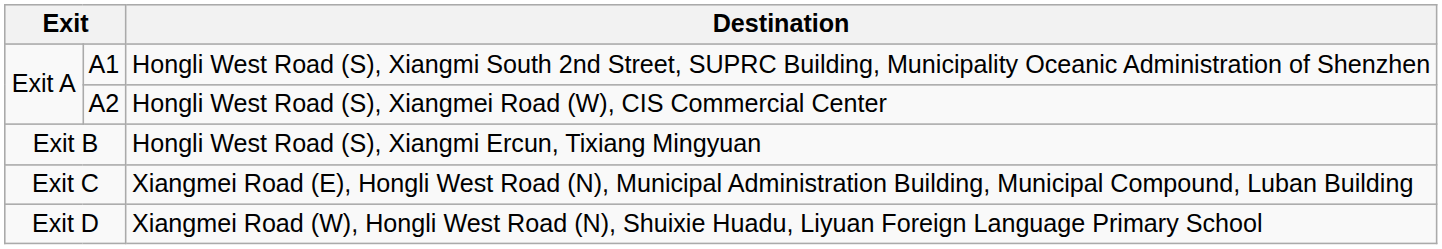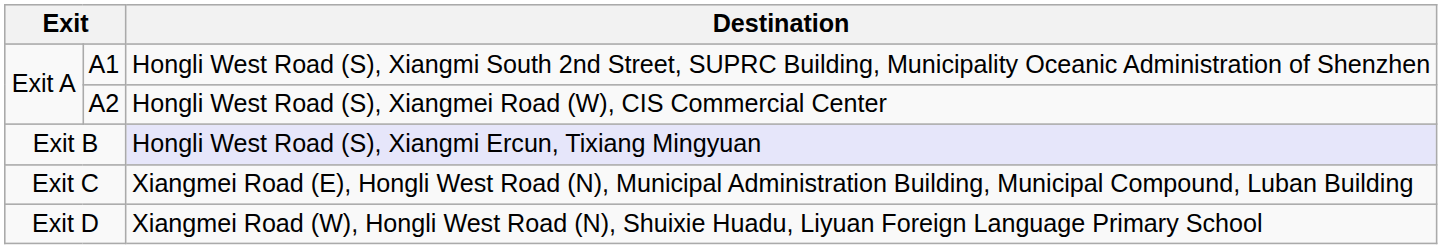(447, 143) no background -> (447, 143) lavender background
